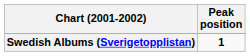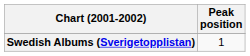(221, 42) bold -> (221, 42) normal
